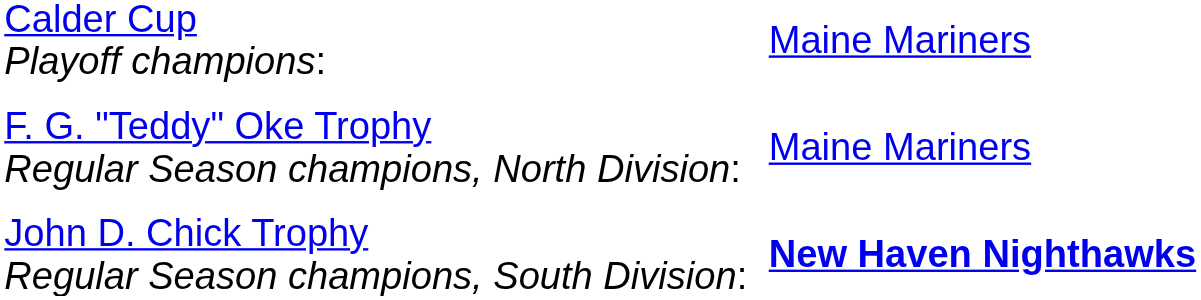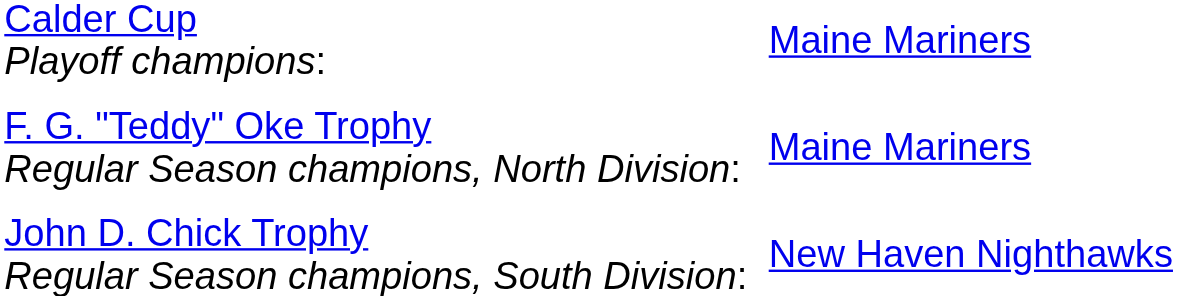(982, 254) bold -> (971, 254) normal
